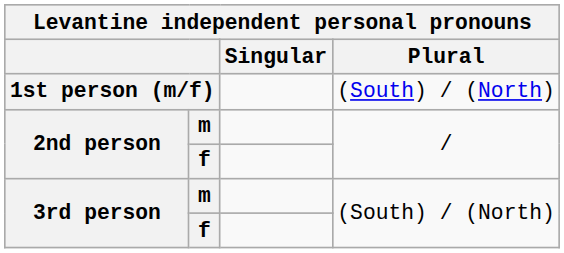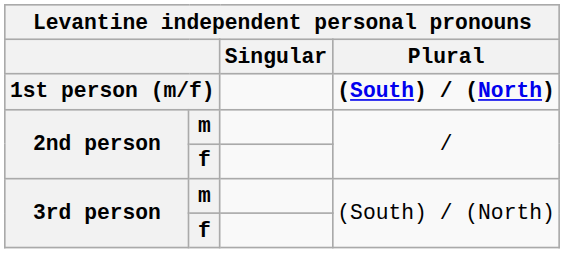(446, 92) normal -> (446, 92) bold
